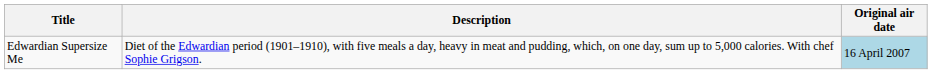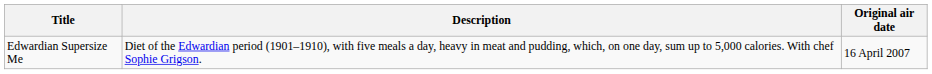(877, 52) lightblue background -> (877, 52) no background
